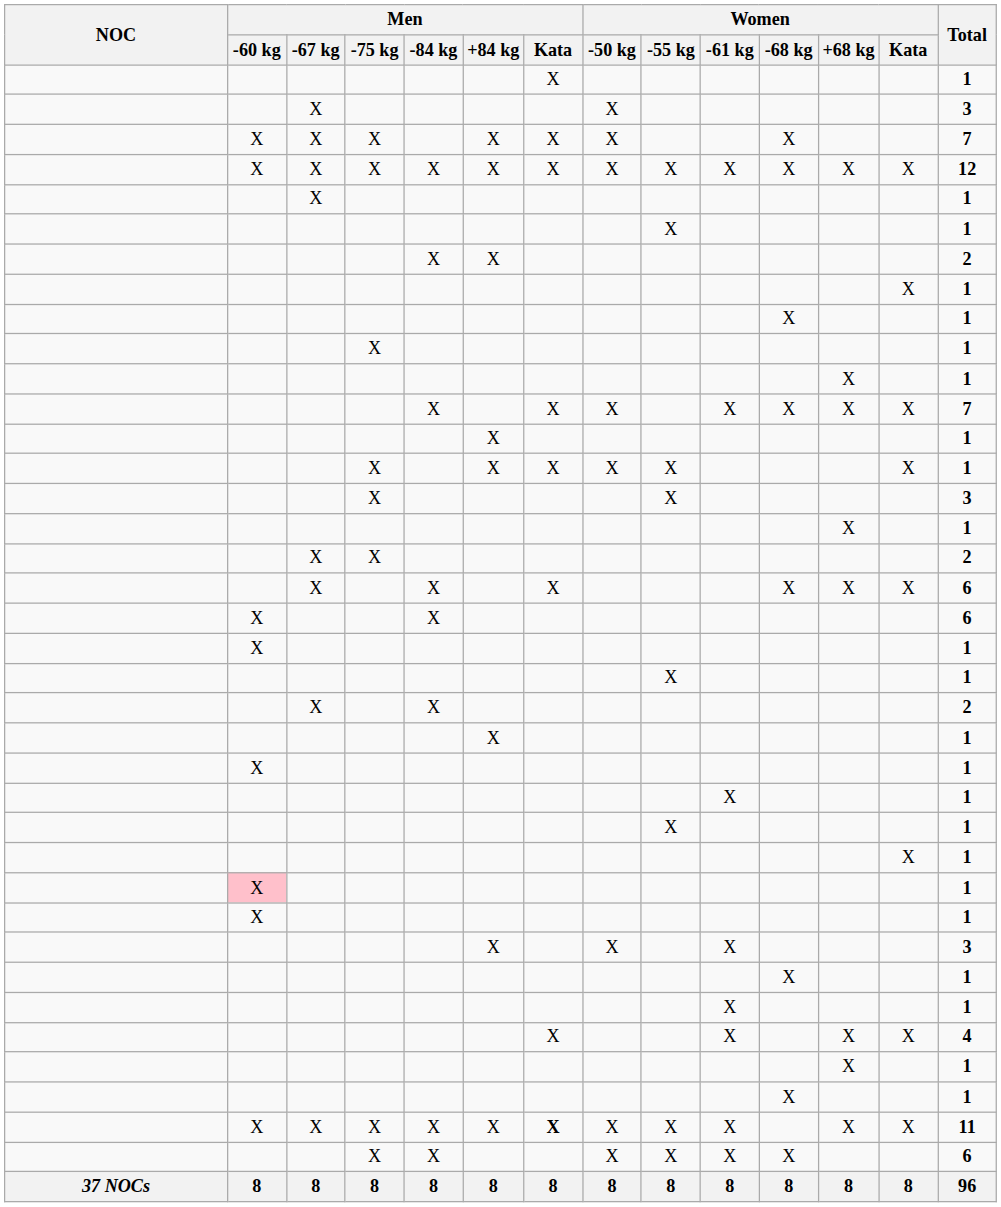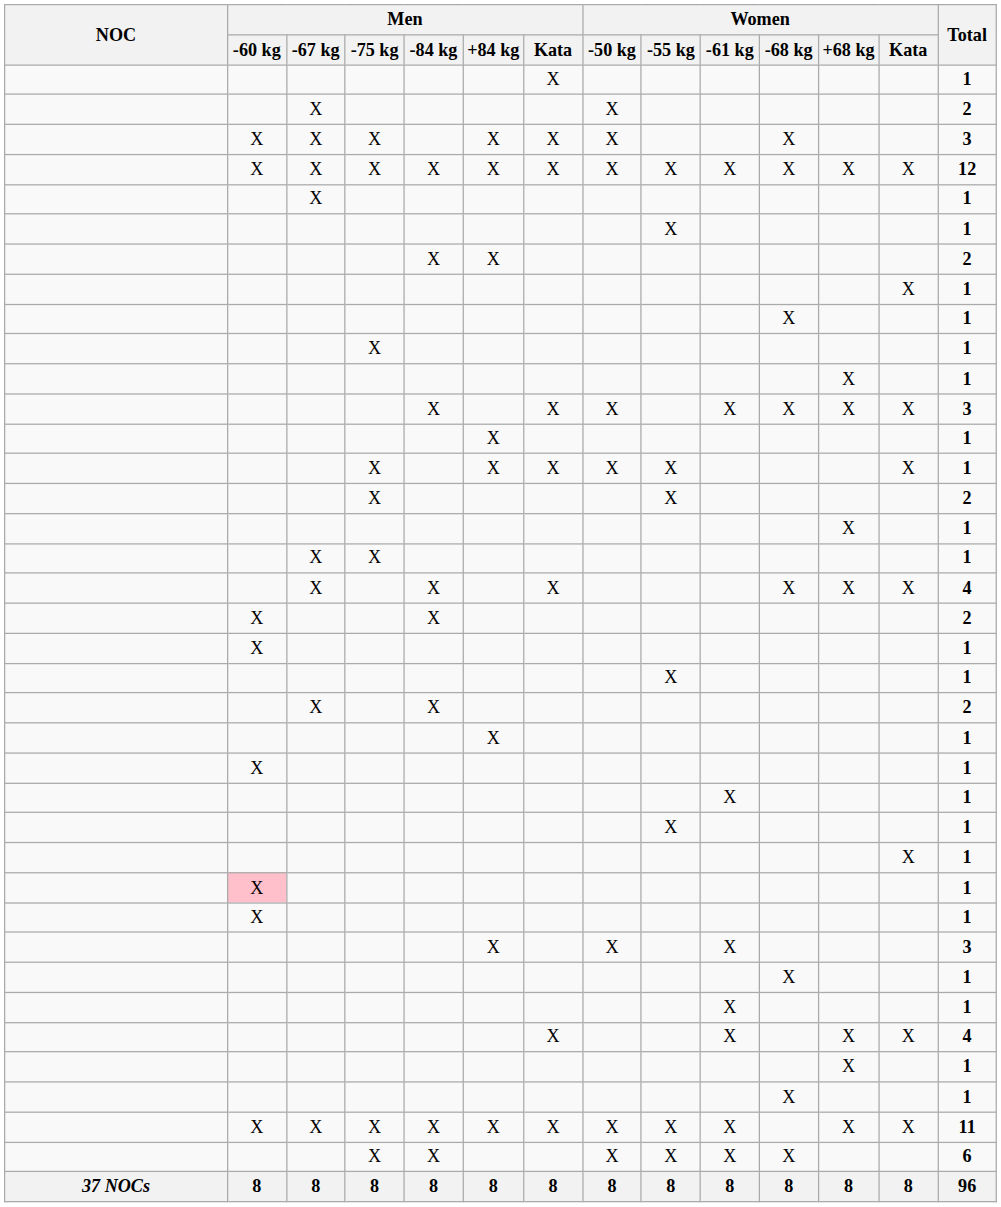(967, 109) 3 -> (967, 109) 2
(967, 139) 7 -> (967, 139) 3
(967, 408) 7 -> (967, 408) 3
(967, 498) 3 -> (967, 498) 2
(967, 558) 2 -> (967, 558) 1
(967, 588) 6 -> (967, 588) 4
(967, 618) 6 -> (967, 618) 2
(553, 1127) bold -> (553, 1127) normal
